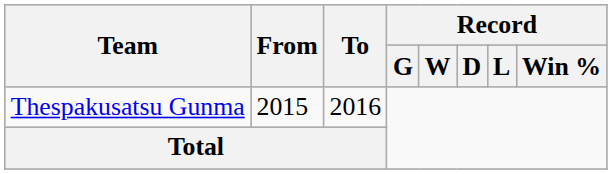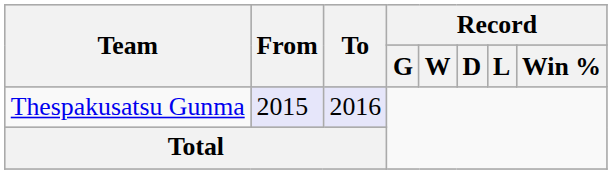(282, 106) no background -> (282, 106) lavender background
(355, 106) no background -> (355, 106) lavender background
